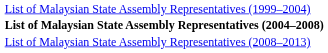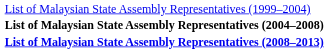(158, 42) normal -> (164, 42) bold
